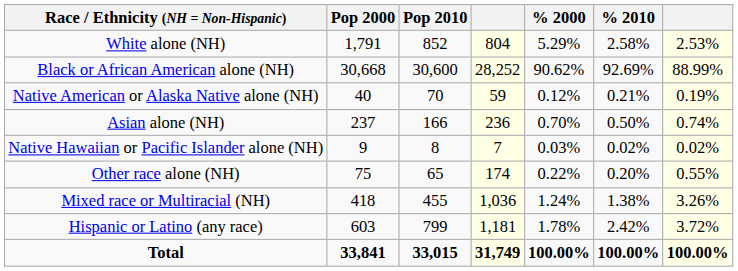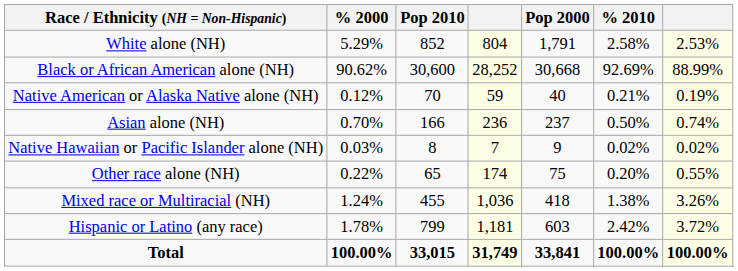columns swapped: (363, 17) <-> (559, 17)
